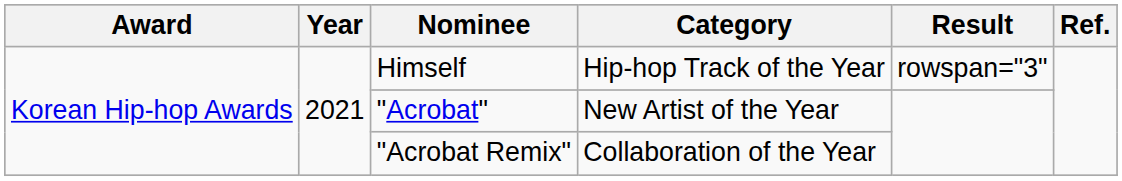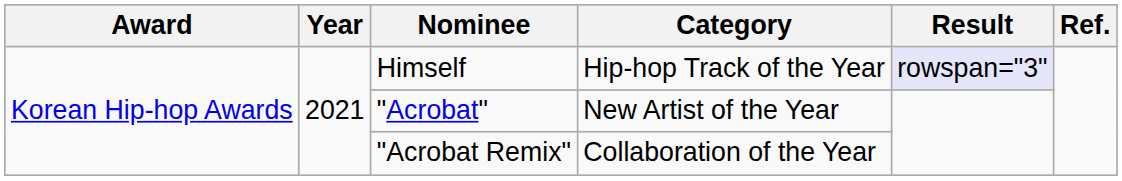(972, 68) no background -> (972, 68) lavender background
